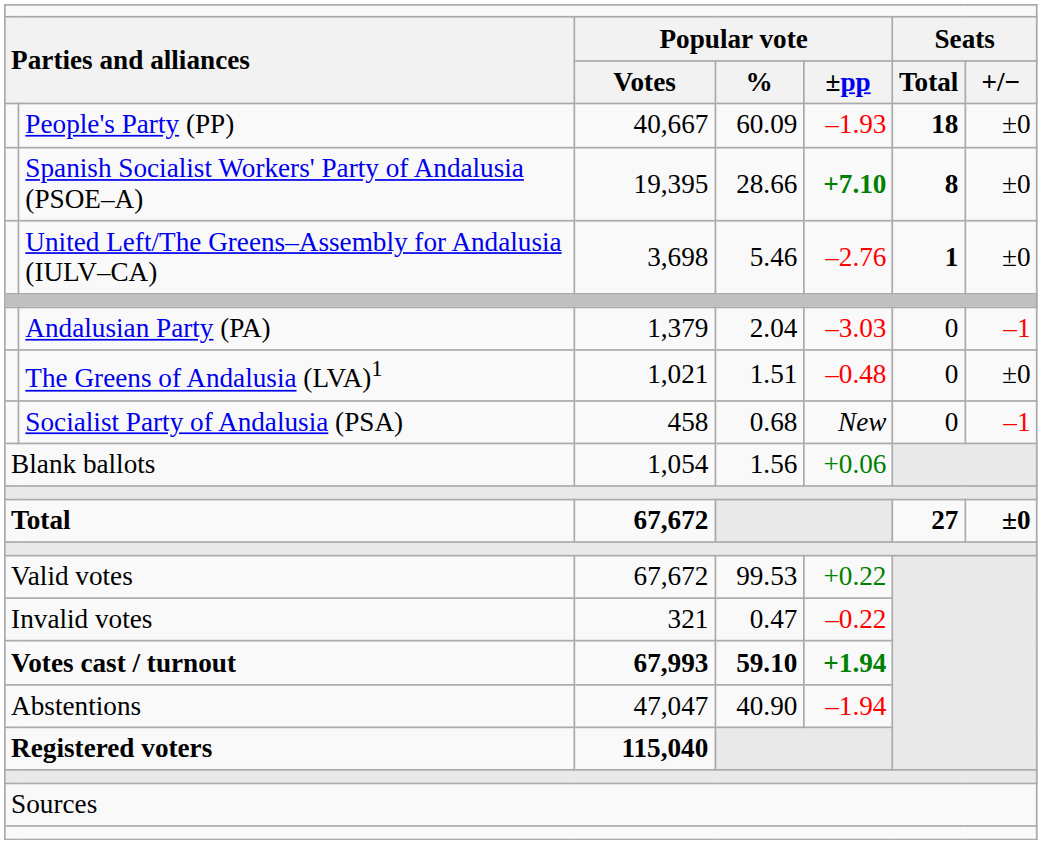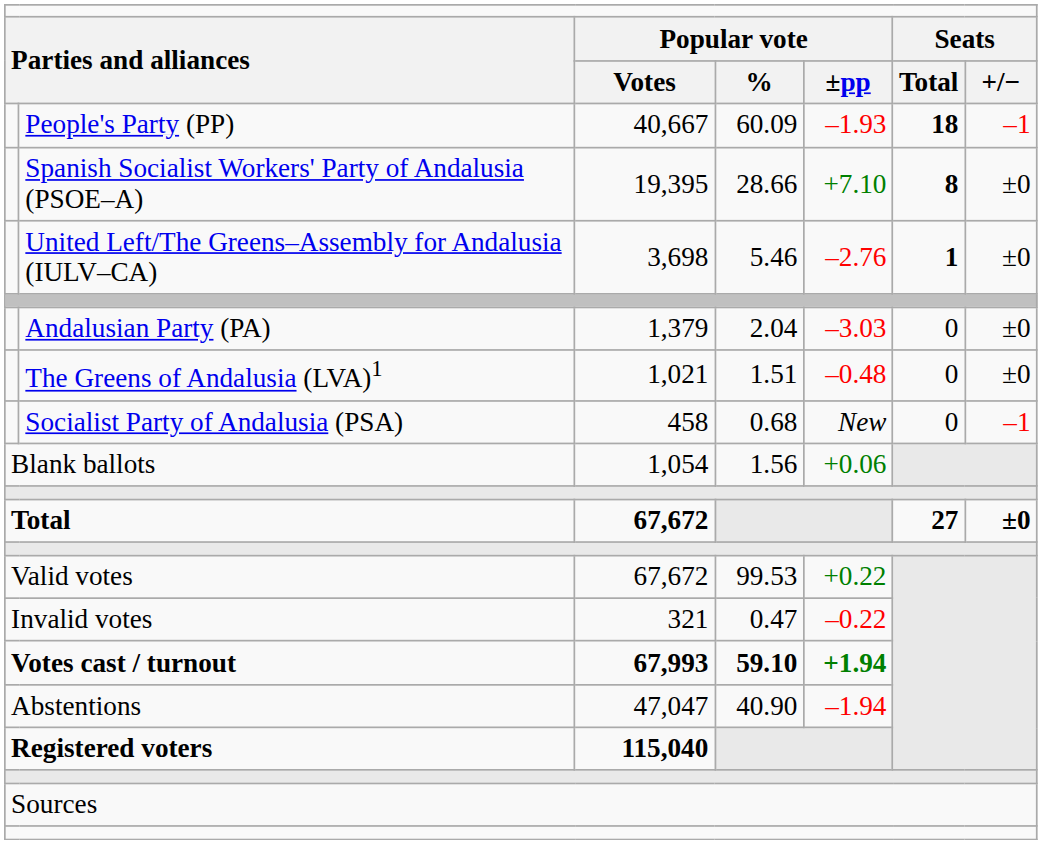(1016, 124) ±0 -> (1017, 124) –1
(855, 183) bold -> (855, 183) normal
(1017, 328) –1 -> (1016, 328) ±0
